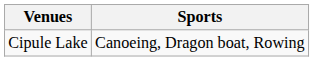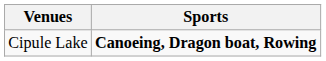(200, 42) normal -> (206, 42) bold
